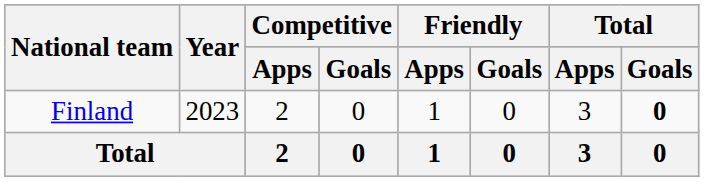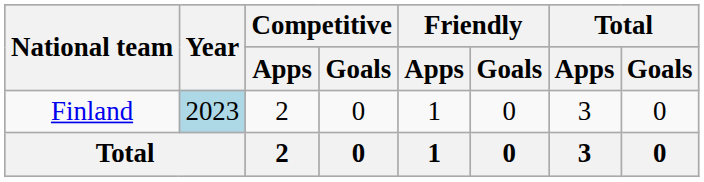(212, 111) no background -> (212, 111) lightblue background
(660, 111) bold -> (660, 111) normal
